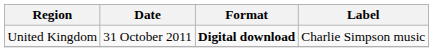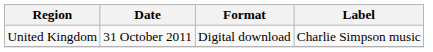(247, 36) bold -> (244, 36) normal
